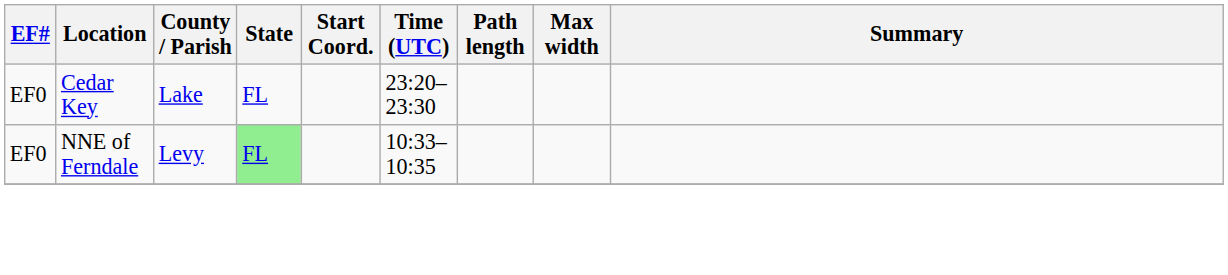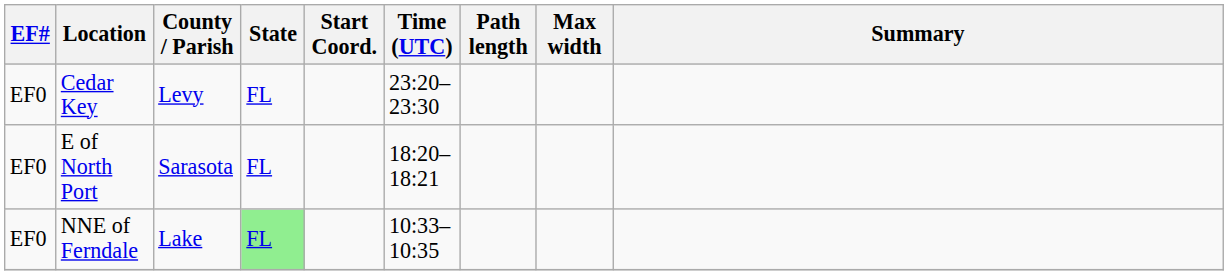(181, 94) Lake -> (181, 94) Levy
+ row: (87, 166)
(181, 154) Levy -> (180, 238) Lake
